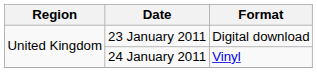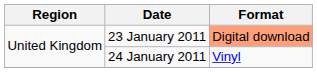(261, 36) no background -> (261, 36) lightsalmon background
